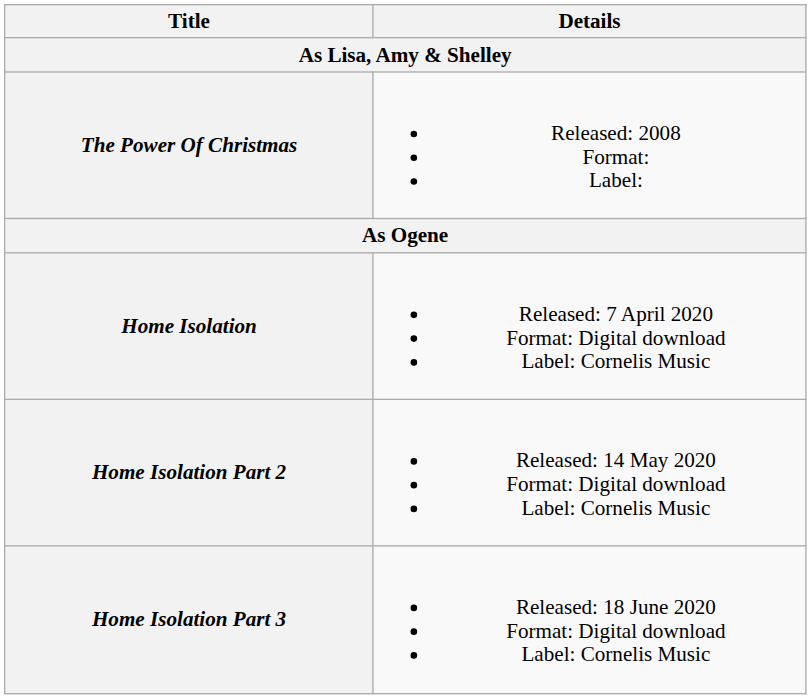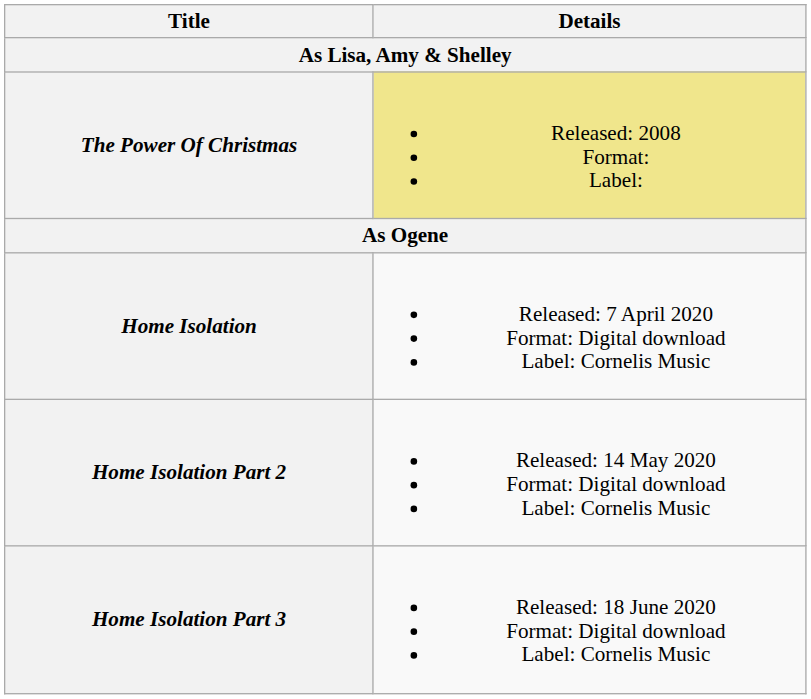(590, 157) no background -> (590, 157) khaki background
